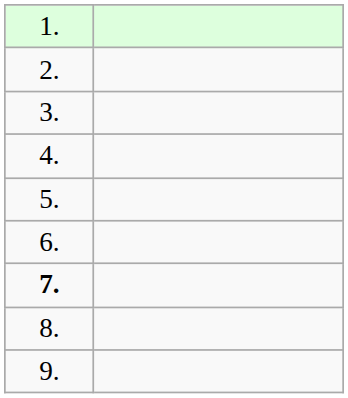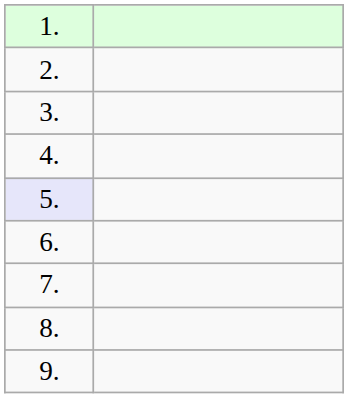(49, 198) no background -> (49, 198) lavender background
(49, 284) bold -> (49, 284) normal
